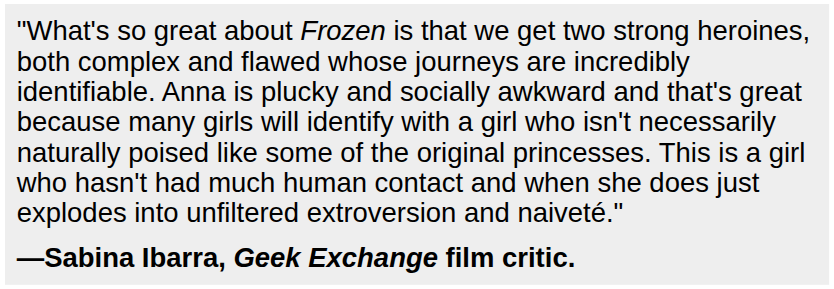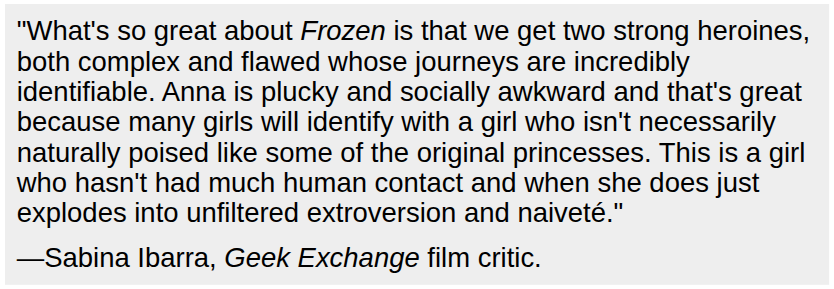(296, 258) bold -> (279, 258) normal
